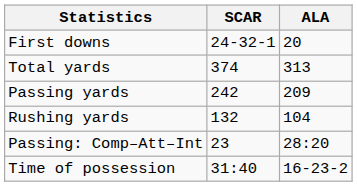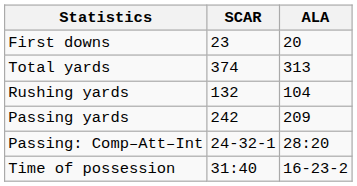(243, 43) 24-32-1 -> (220, 43) 23
rows swapped: (69, 119) <-> (69, 93)
(220, 144) 23 -> (243, 144) 24-32-1
